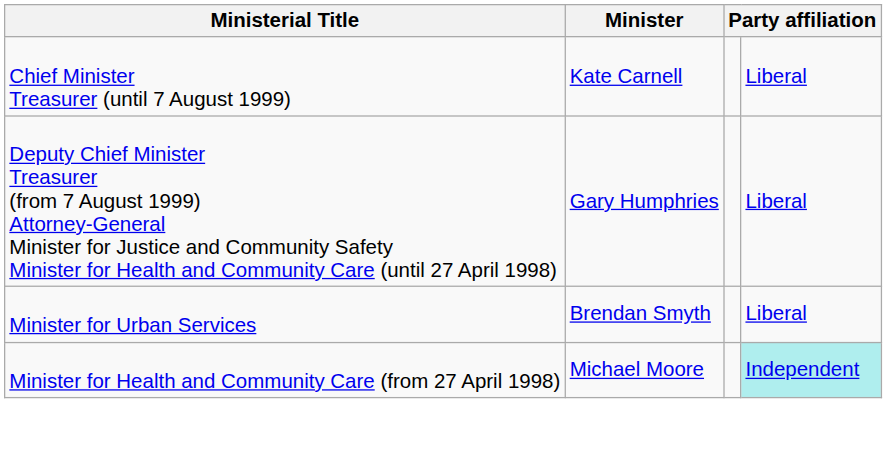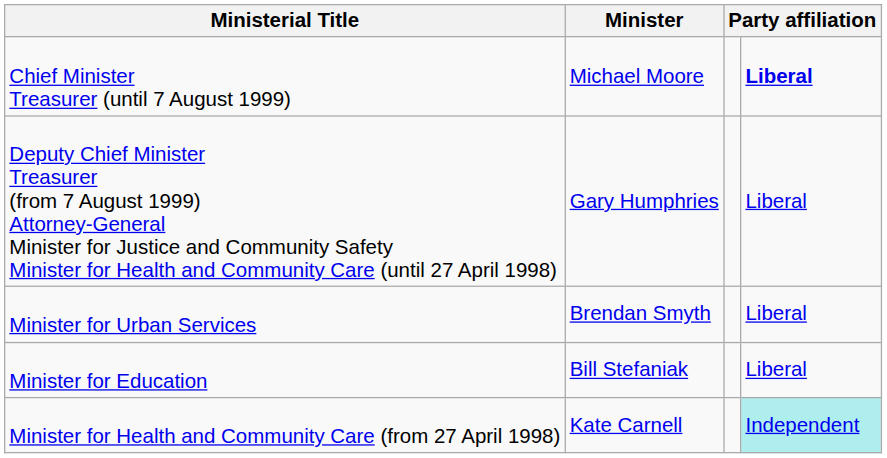(626, 76) Kate Carnell -> (637, 76) Michael Moore
(776, 76) normal -> (779, 76) bold
+ row: (108, 381)
(637, 369) Michael Moore -> (626, 425) Kate Carnell
